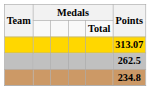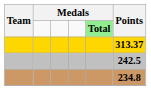(99, 28) no background -> (99, 28) lightgreen background
(129, 45) 313.07 -> (129, 45) 313.37
(129, 61) 262.5 -> (129, 61) 242.5
